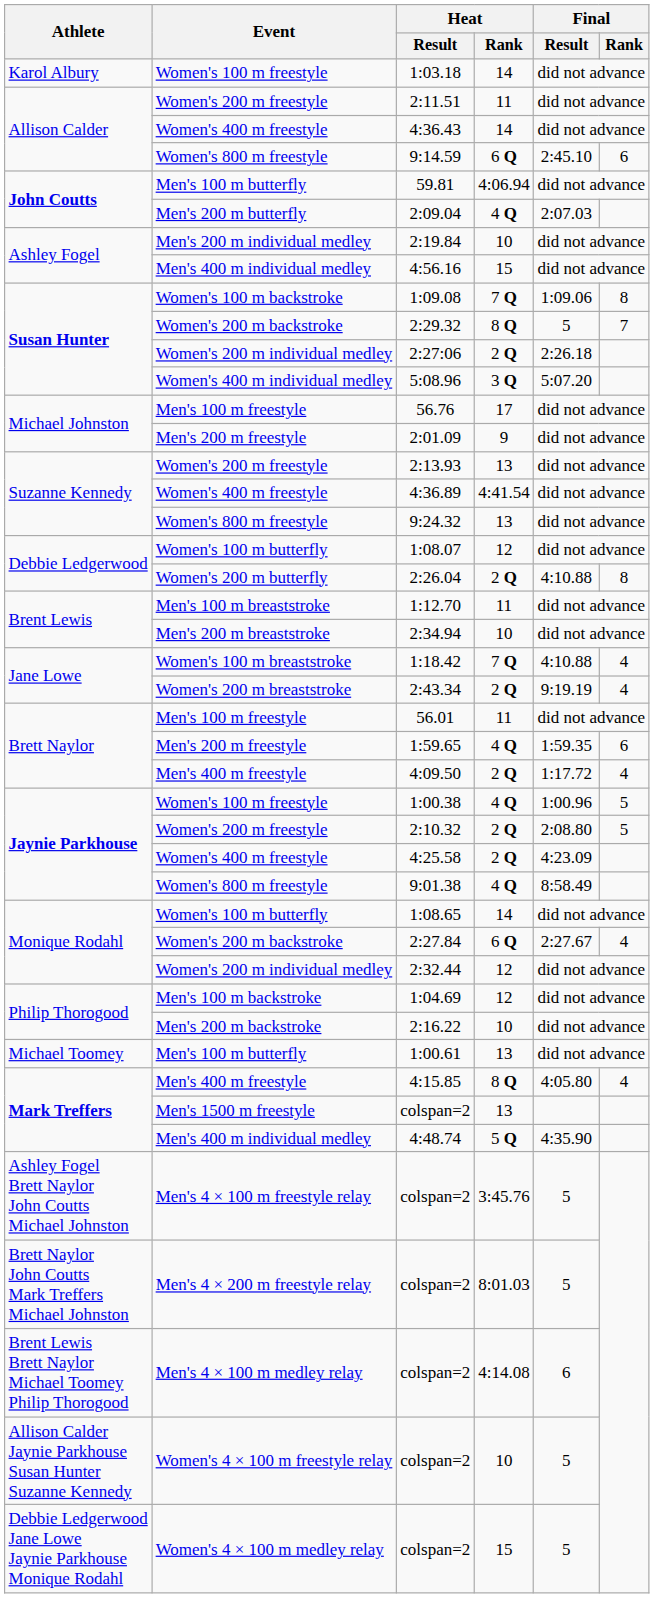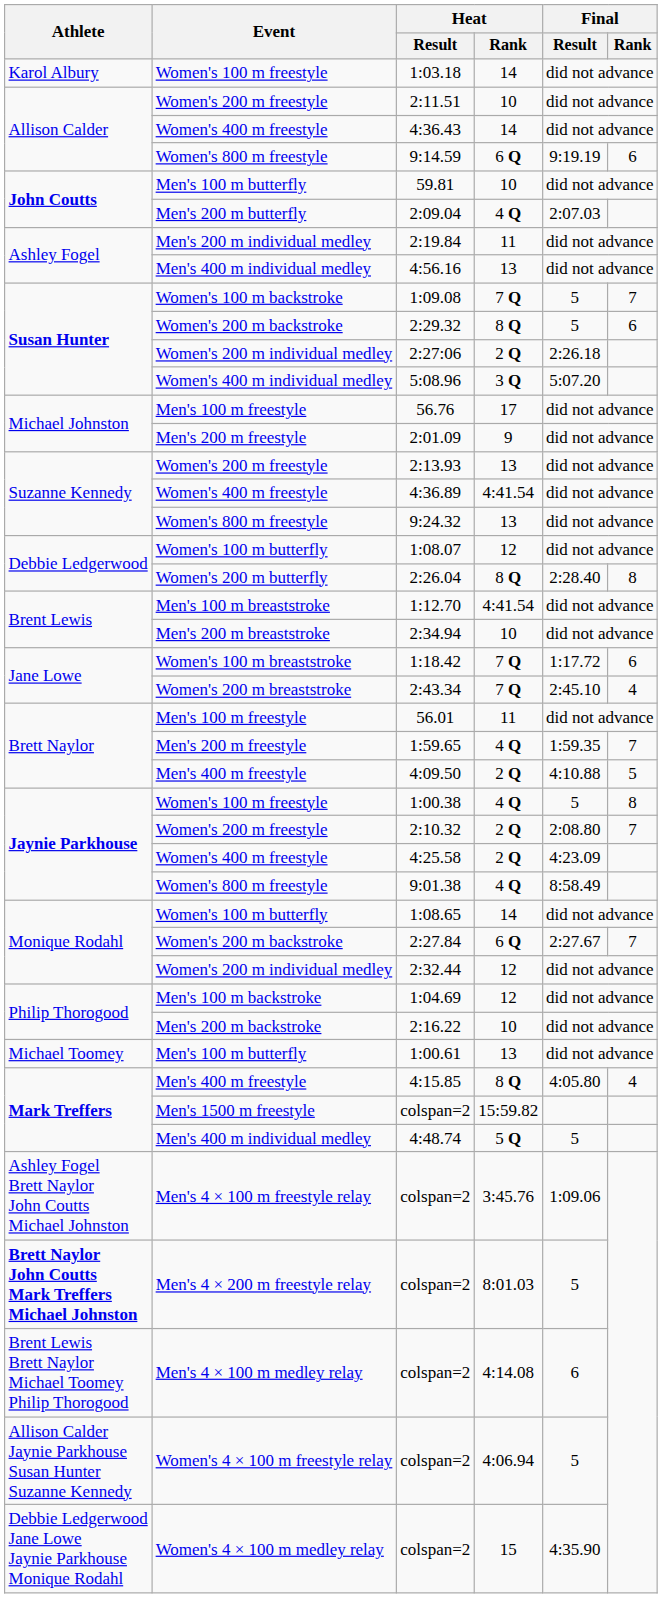(504, 101) 11 -> (508, 101) 10
(566, 157) 2:45.10 -> (575, 157) 9:19.19
(504, 185) 4:06.94 -> (508, 185) 10
(504, 241) 10 -> (508, 241) 11
(504, 269) 15 -> (508, 269) 13
(566, 297) 1:09.06 -> (575, 297) 5
(624, 297) 8 -> (633, 297) 7
(624, 325) 7 -> (633, 325) 6
(504, 577) 2 Q -> (508, 577) 8 Q
(566, 577) 4:10.88 -> (575, 577) 2:28.40
(504, 605) 11 -> (508, 605) 4:41.54
(566, 661) 4:10.88 -> (575, 661) 1:17.72
(624, 661) 4 -> (633, 661) 6
(504, 689) 2 Q -> (508, 689) 7 Q
(566, 689) 9:19.19 -> (575, 689) 2:45.10
(624, 746) 6 -> (633, 746) 7
(566, 774) 1:17.72 -> (575, 774) 4:10.88
(624, 774) 4 -> (633, 774) 5
(566, 802) 1:00.96 -> (575, 802) 5
(624, 802) 5 -> (633, 802) 8
(624, 830) 5 -> (633, 830) 7
(624, 942) 4 -> (633, 942) 7
(504, 1110) 13 -> (508, 1110) 15:59.82
(566, 1138) 4:35.90 -> (575, 1138) 5
(566, 1196) 5 -> (575, 1196) 1:09.06
(69, 1284) normal -> (73, 1284) bold
(504, 1461) 10 -> (508, 1461) 4:06.94
(566, 1549) 5 -> (575, 1549) 4:35.90
